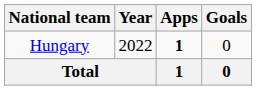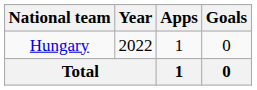(179, 44) bold -> (179, 44) normal
